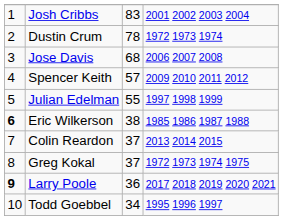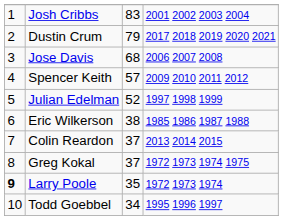(133, 36) 78 -> (133, 36) 79
(184, 36) 1972 1973 1974 -> (211, 36) 2017 2018 2019 2020 2021
(133, 99) 55 -> (133, 99) 52
(11, 120) bold -> (11, 120) normal
(133, 183) 36 -> (133, 183) 35
(211, 184) 2017 2018 2019 2020 2021 -> (184, 184) 1972 1973 1974
